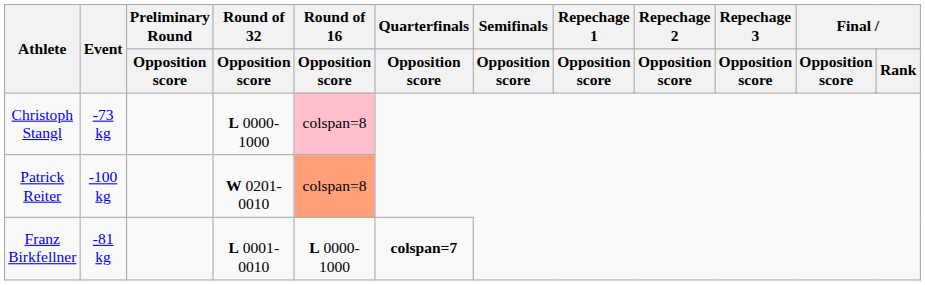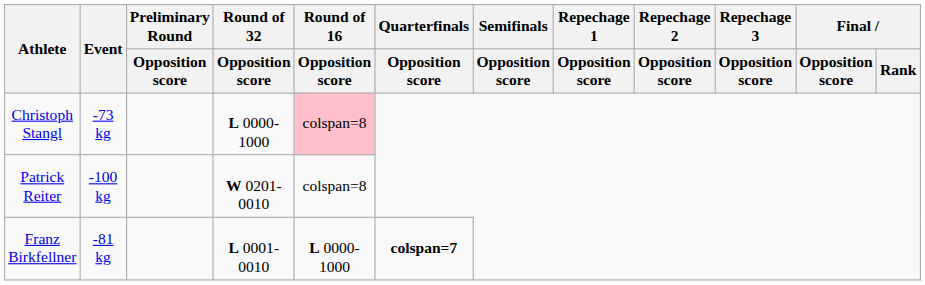(335, 186) lightsalmon background -> (335, 186) no background
